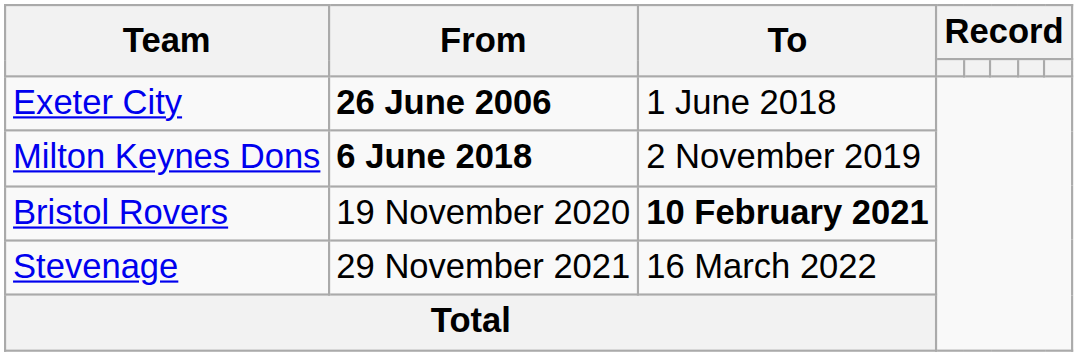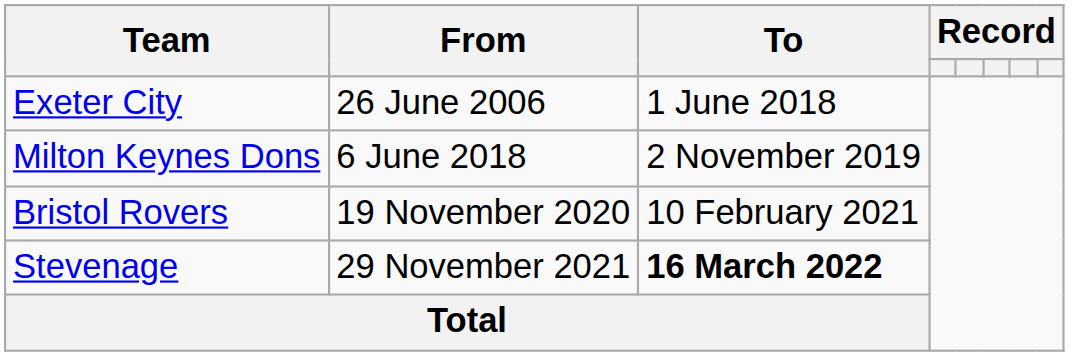(444, 102) bold -> (441, 102) normal
(434, 157) bold -> (431, 157) normal
(787, 212) bold -> (783, 212) normal
(762, 267) normal -> (764, 267) bold
